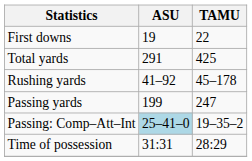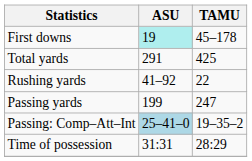(149, 37) no background -> (149, 37) paleturquoise background
(203, 37) 22 -> (216, 37) 45–178
(216, 80) 45–178 -> (203, 80) 22
